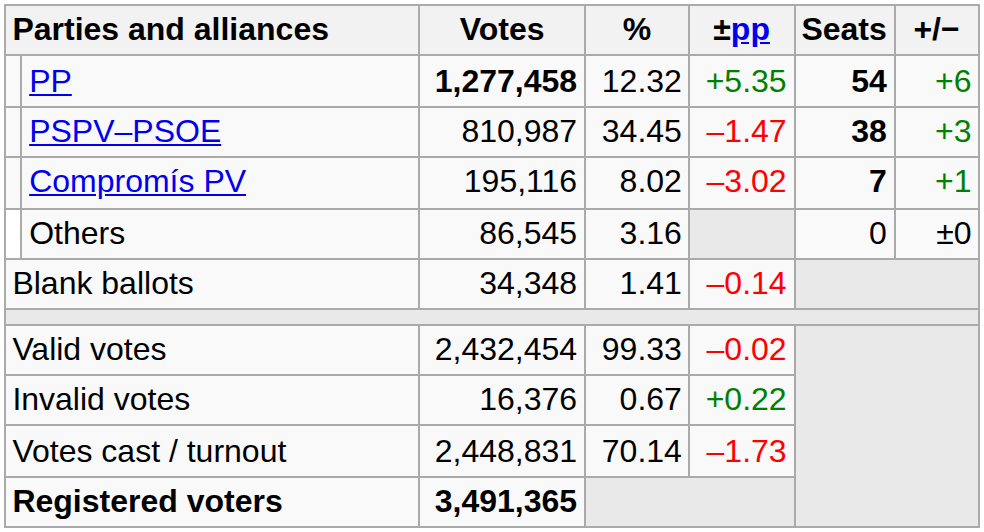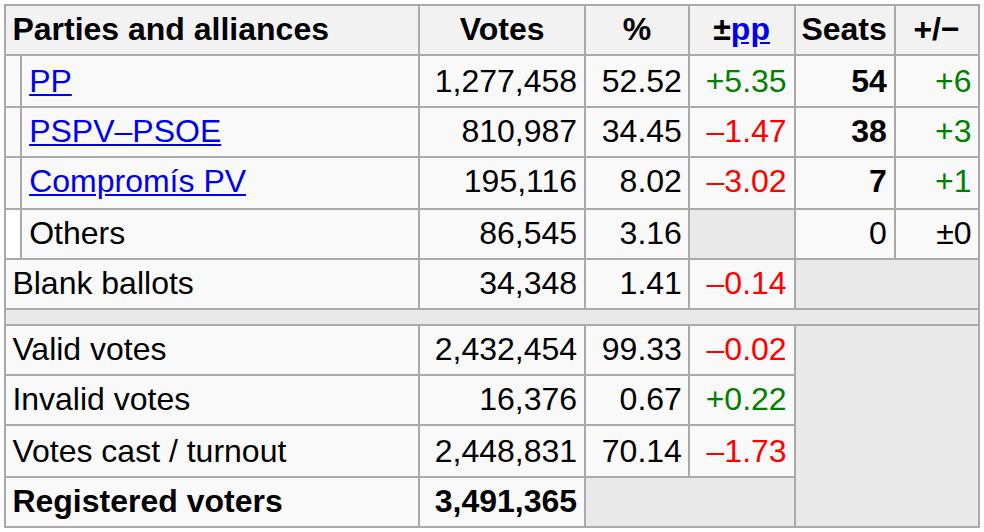(506, 80) bold -> (506, 80) normal
(642, 80) 12.32 -> (642, 80) 52.52
